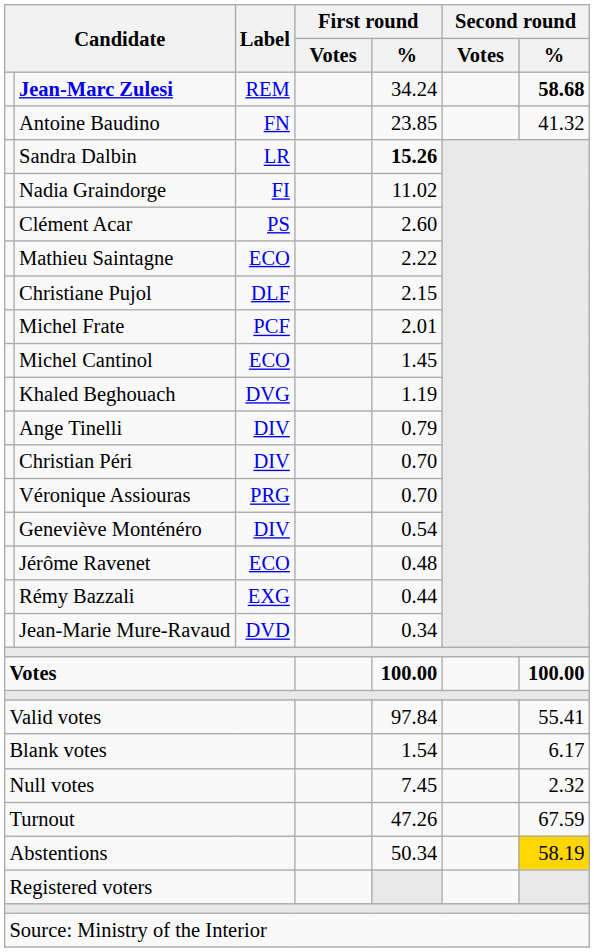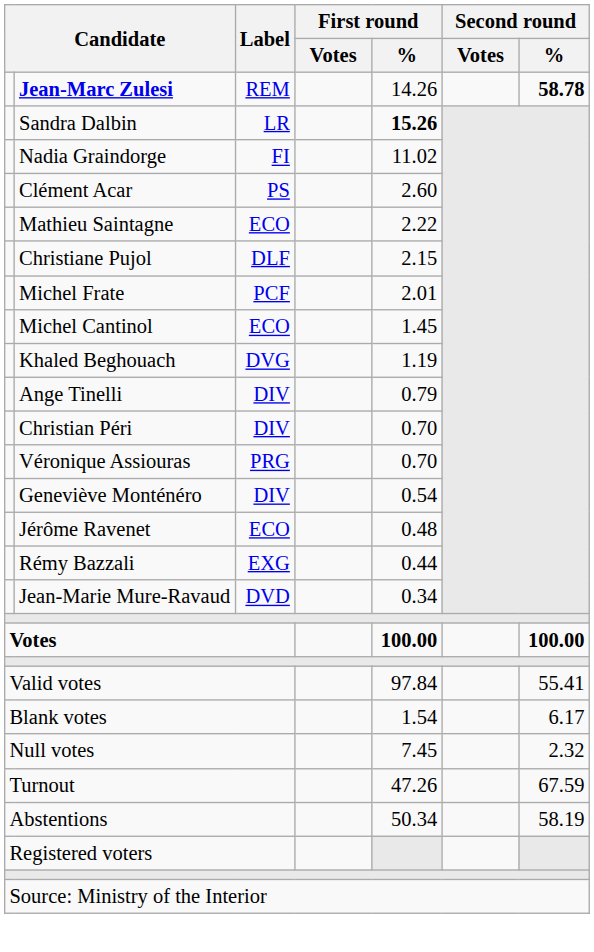(414, 89) 34.24 -> (414, 89) 14.26
(561, 89) 58.68 -> (561, 89) 58.78
- row: (89, 123)
(561, 852) gold background -> (561, 818) no background
